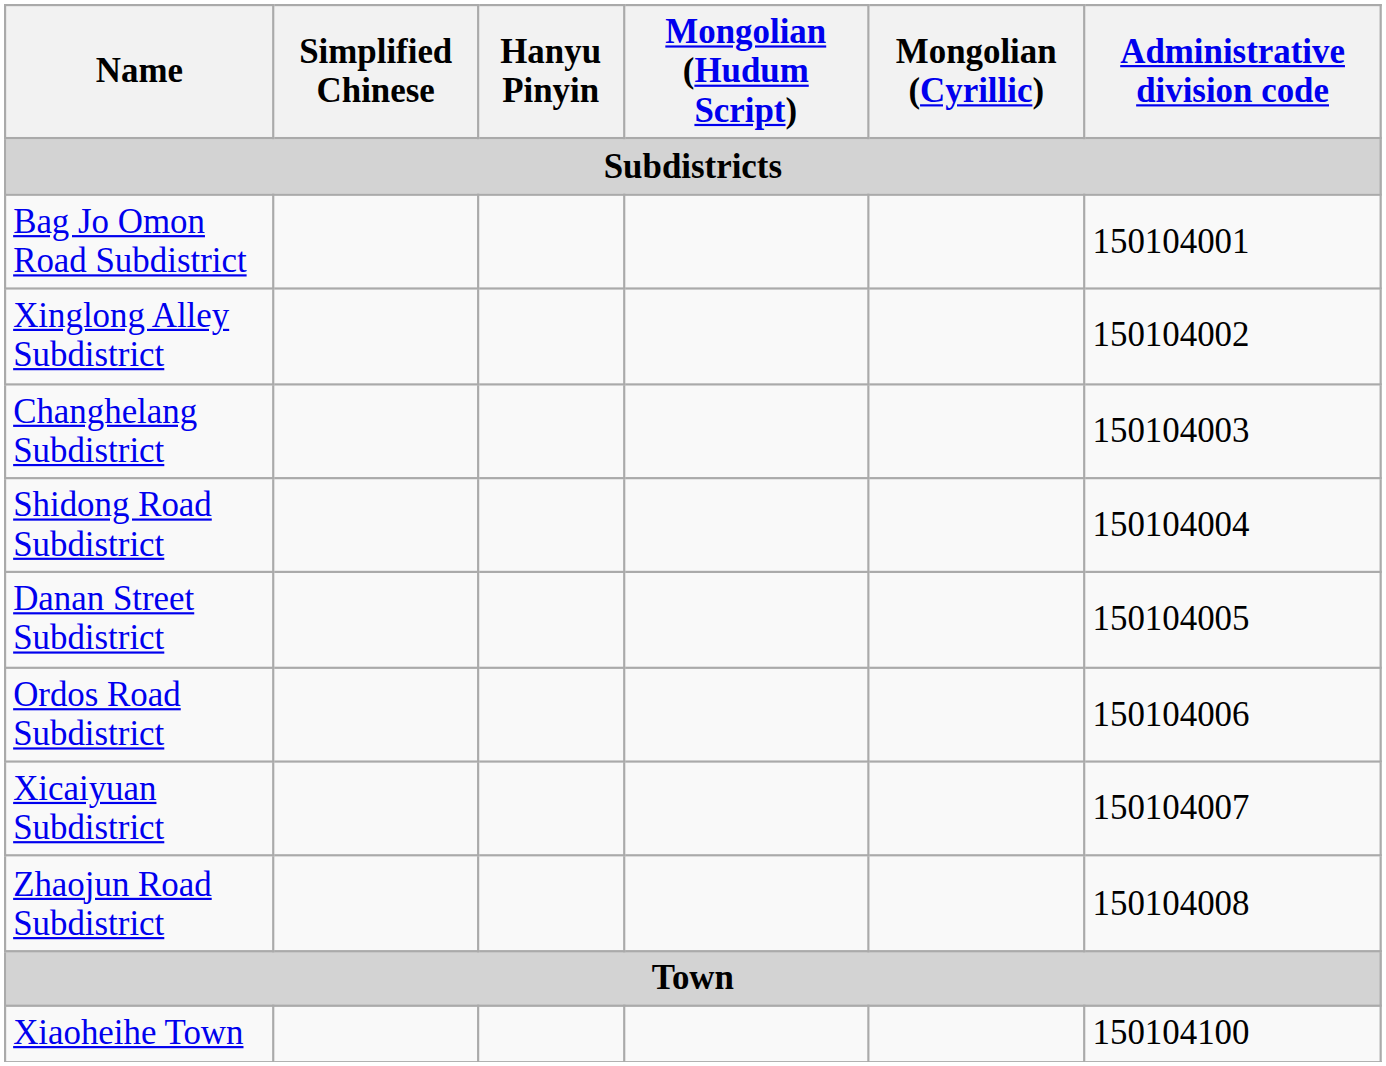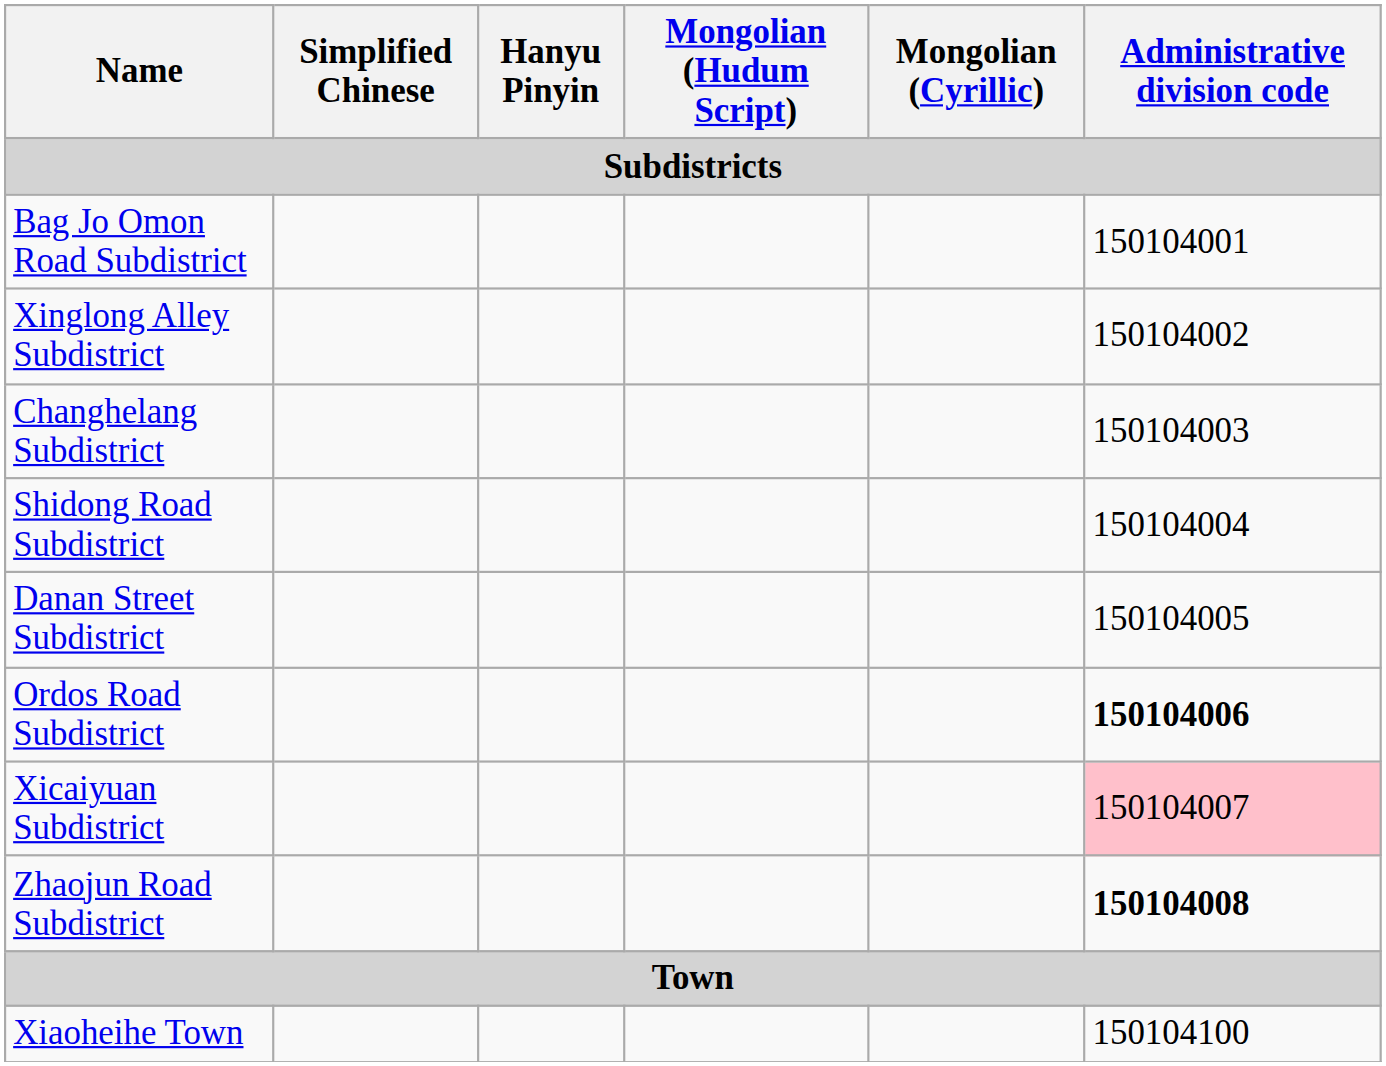(1171, 713) normal -> (1171, 713) bold
(1171, 808) no background -> (1171, 808) pink background
(1171, 902) normal -> (1171, 902) bold
